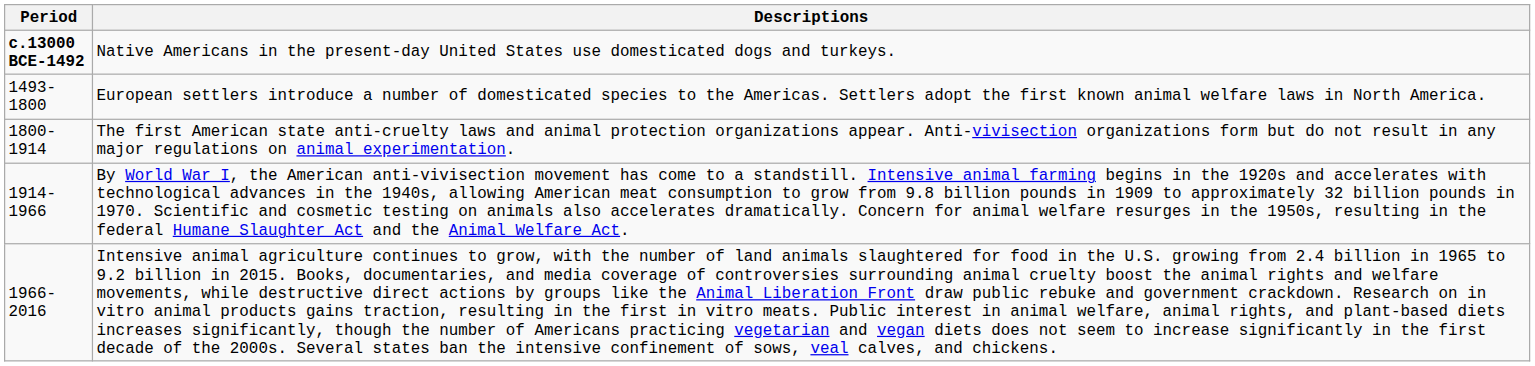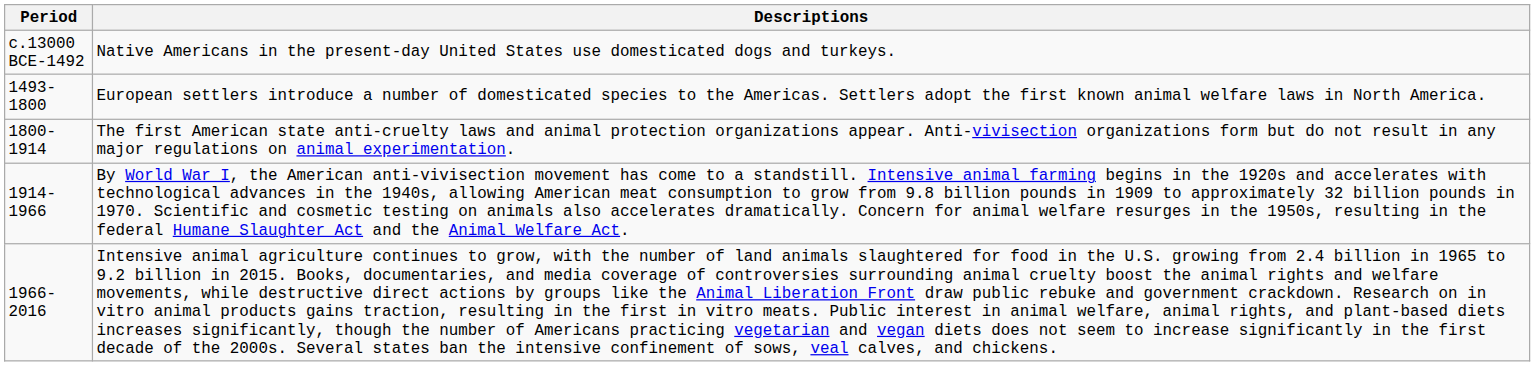(46, 53) bold -> (46, 53) normal
